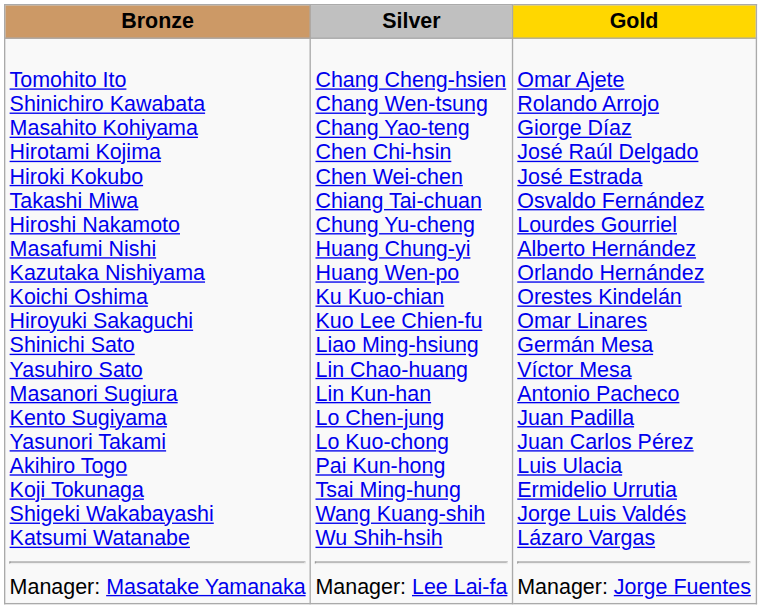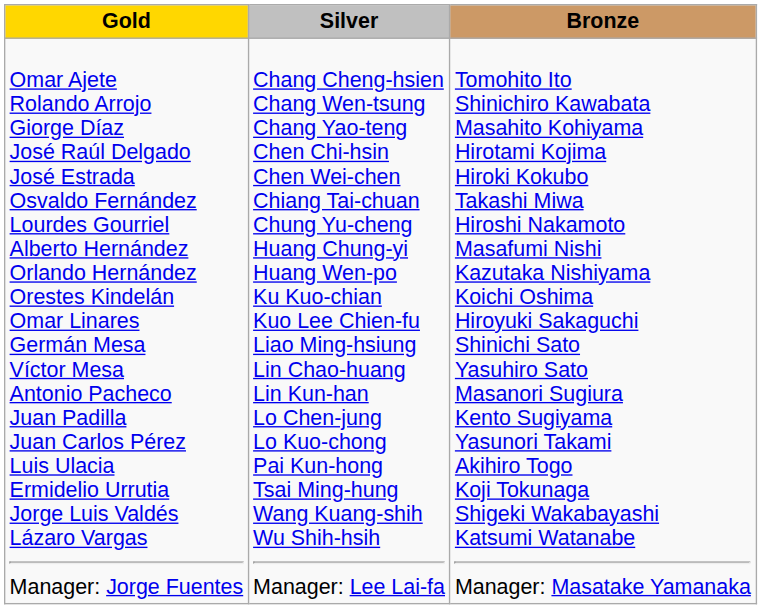columns swapped: (634, 21) <-> (158, 21)
